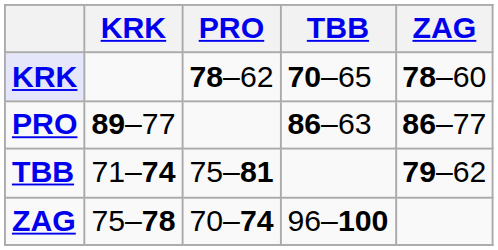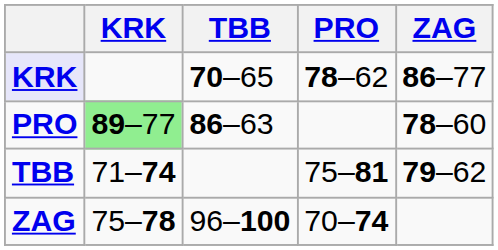columns swapped: (231, 28) <-> (338, 28)
(444, 76) 78–60 -> (444, 76) 86–77
(133, 124) no background -> (133, 124) lightgreen background
(444, 124) 86–77 -> (444, 124) 78–60
